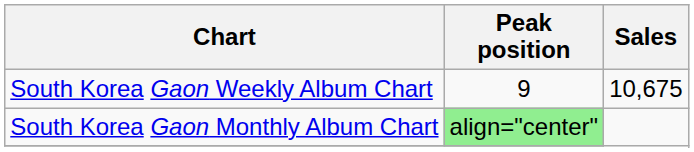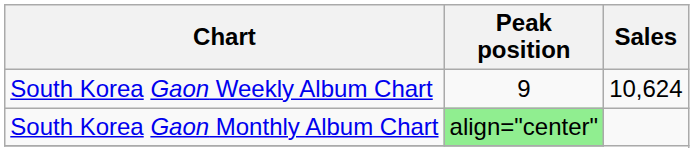(646, 88) 10,675 -> (646, 88) 10,624
